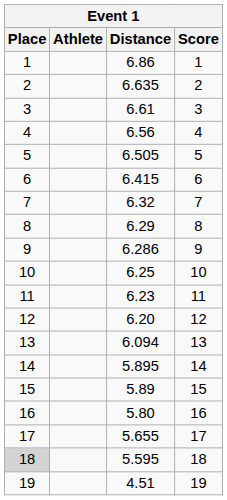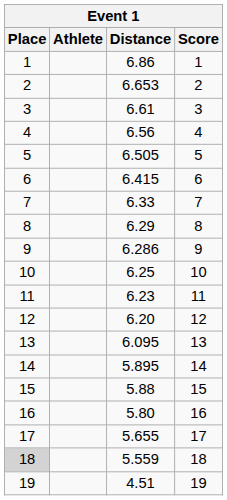(140, 86) 6.635 -> (140, 86) 6.653
(140, 202) 6.32 -> (140, 202) 6.33
(140, 343) 6.094 -> (140, 343) 6.095
(140, 389) 5.89 -> (140, 389) 5.88
(140, 459) 5.595 -> (140, 459) 5.559
